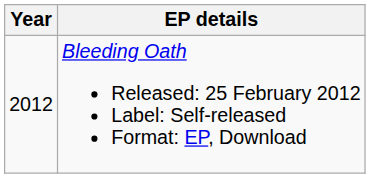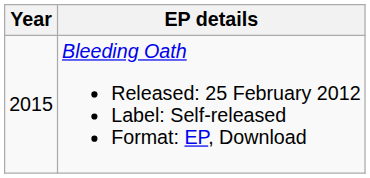(31, 104) 2012 -> (31, 104) 2015
